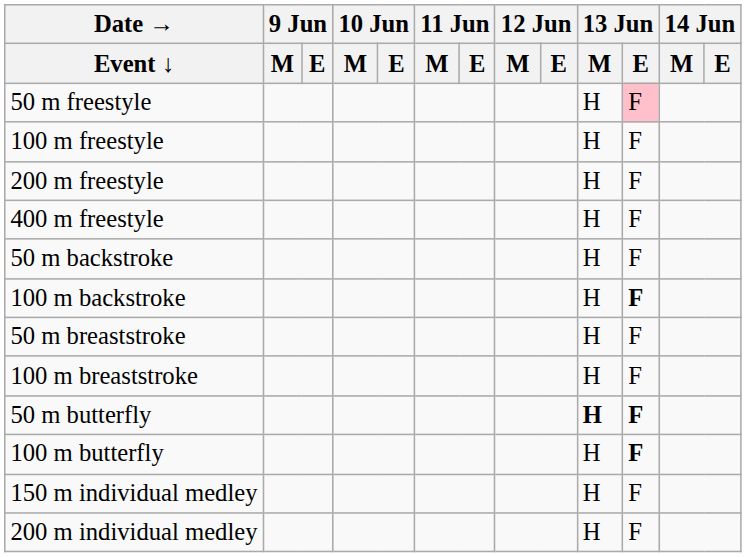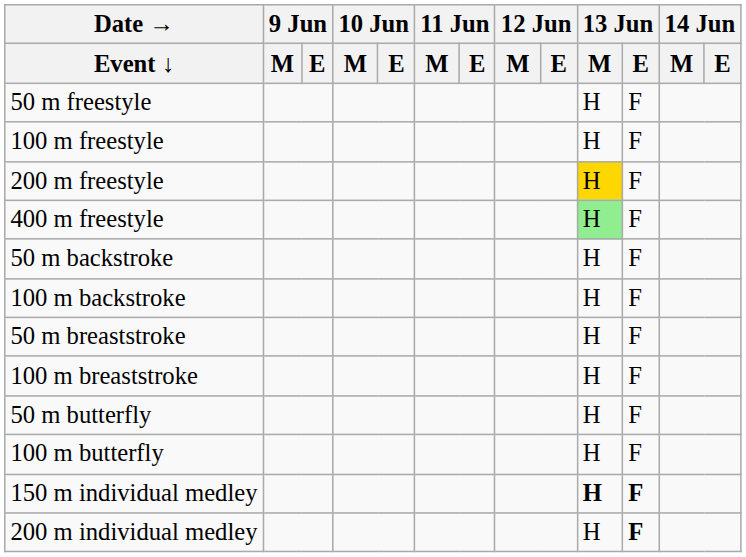(635, 102) pink background -> (635, 102) no background
(592, 180) no background -> (592, 180) gold background
(592, 219) no background -> (592, 219) lightgreen background
(636, 297) bold -> (635, 297) normal
(592, 414) bold -> (592, 414) normal
(636, 414) bold -> (635, 414) normal
(636, 453) bold -> (635, 453) normal
(592, 492) normal -> (592, 492) bold
(635, 492) normal -> (636, 492) bold
(635, 532) normal -> (636, 532) bold
